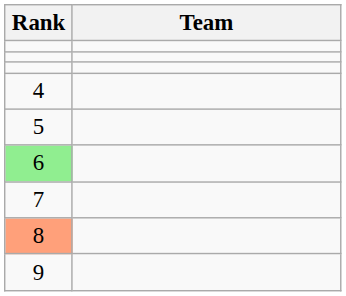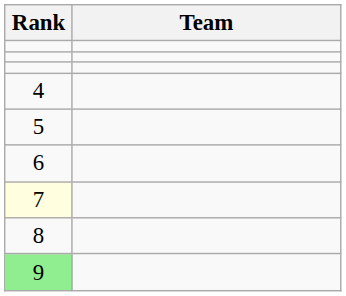(39, 163) lightgreen background -> (39, 163) no background
(39, 199) no background -> (39, 199) lightyellow background
(39, 235) lightsalmon background -> (39, 235) no background
(39, 271) no background -> (39, 271) lightgreen background
